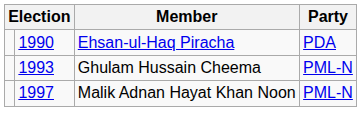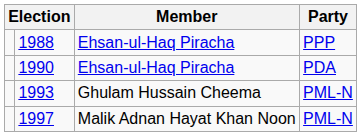+ row: (36, 42)
